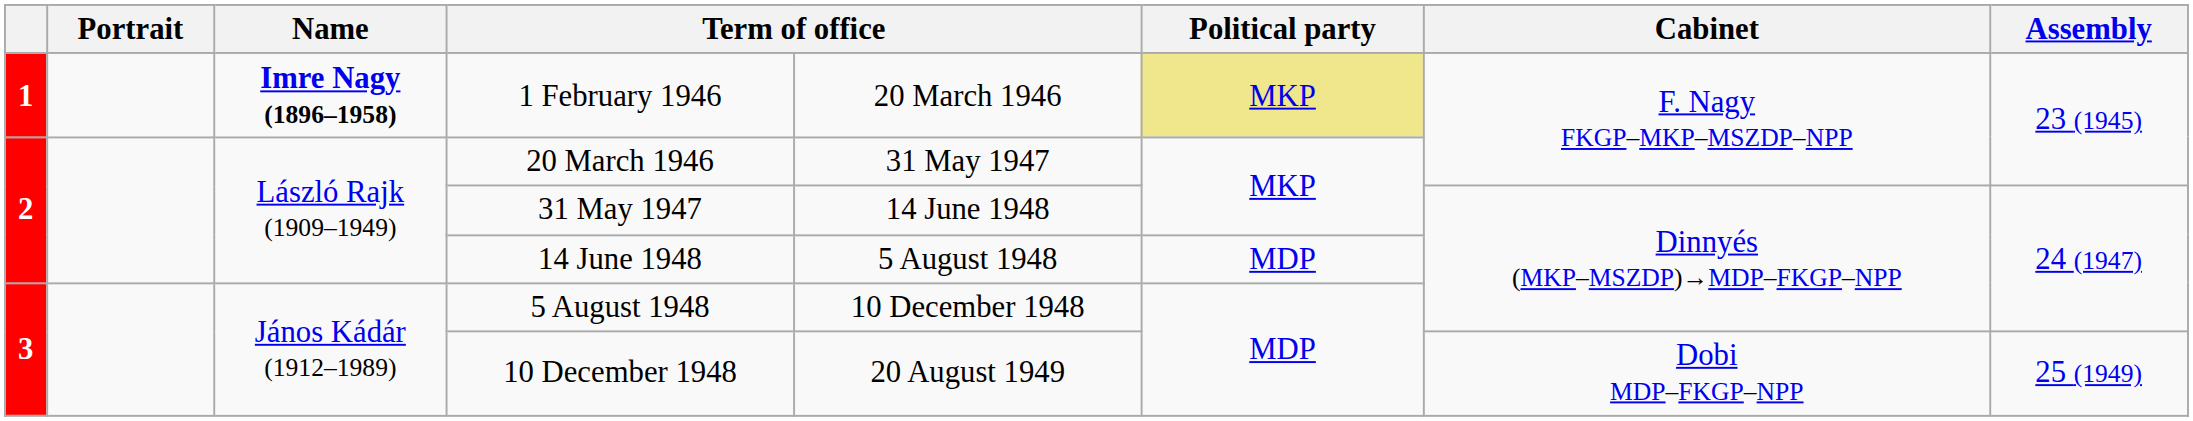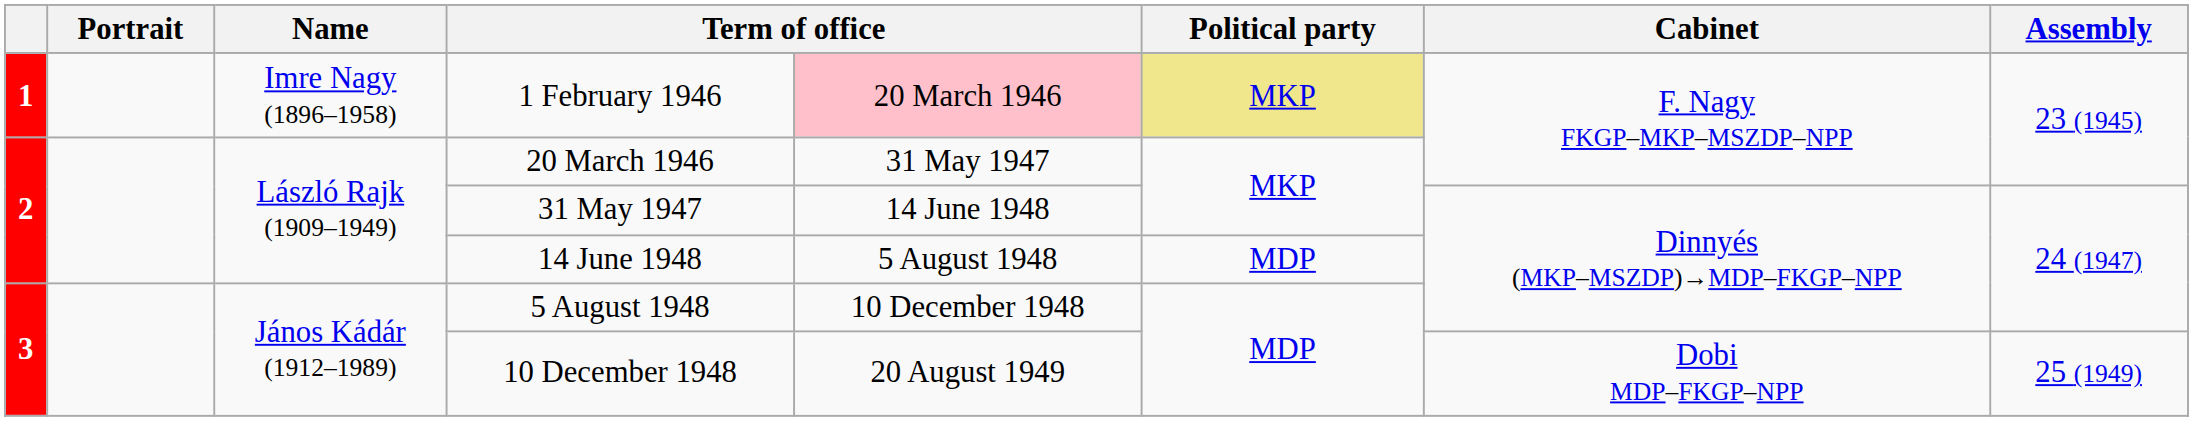(330, 94) bold -> (330, 94) normal
(968, 94) no background -> (968, 94) pink background
